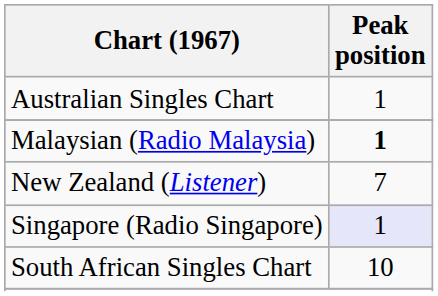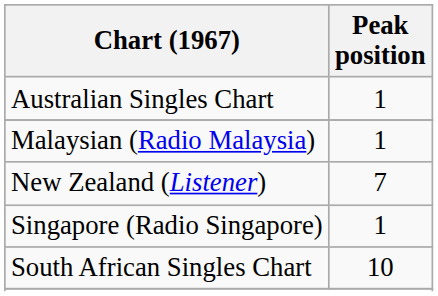(380, 140) bold -> (380, 140) normal
(380, 225) lavender background -> (380, 225) no background
